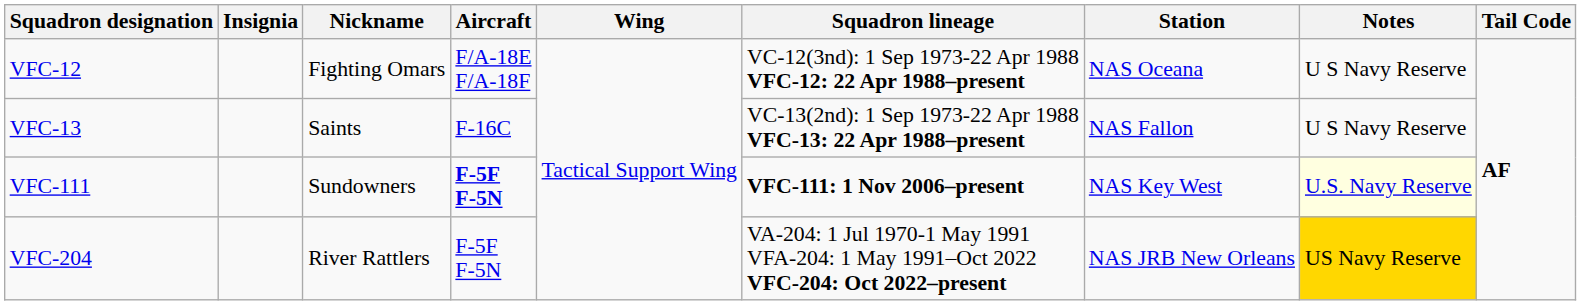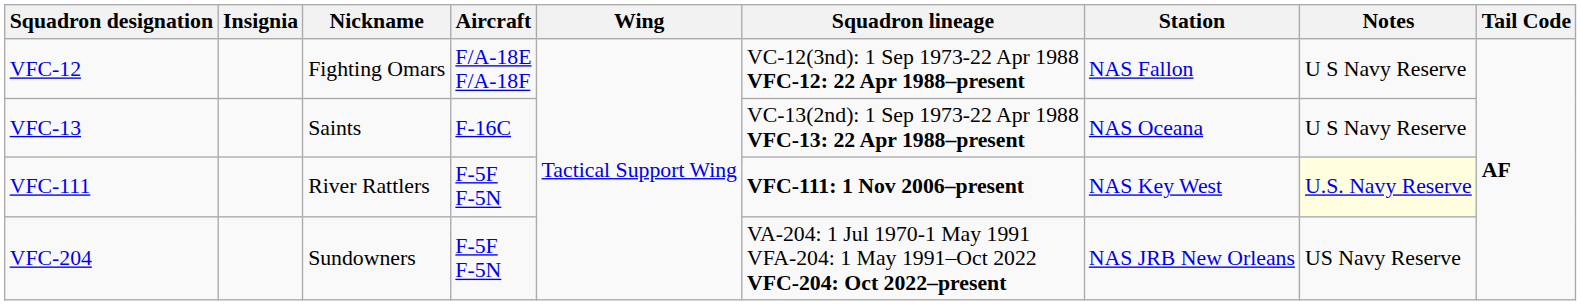(1146, 68) NAS Oceana -> (1141, 68) NAS Fallon
(1141, 127) NAS Fallon -> (1146, 127) NAS Oceana
(362, 186) Sundowners -> (369, 186) River Rattlers
(479, 186) bold -> (478, 186) normal
(369, 257) River Rattlers -> (362, 257) Sundowners
(1383, 257) gold background -> (1383, 257) no background
